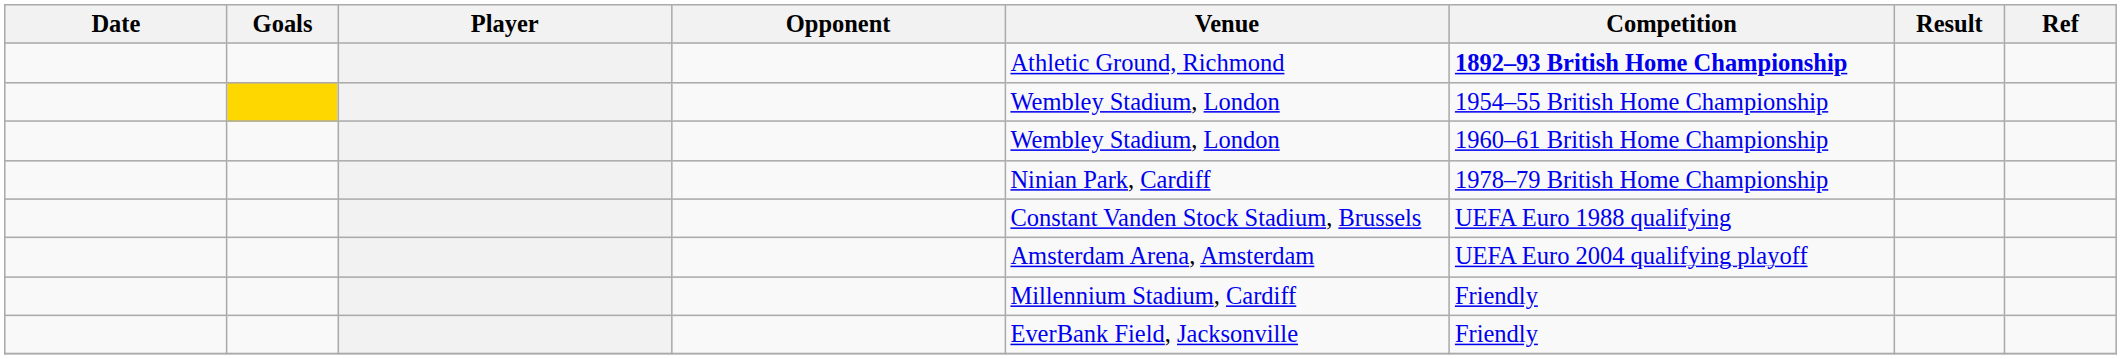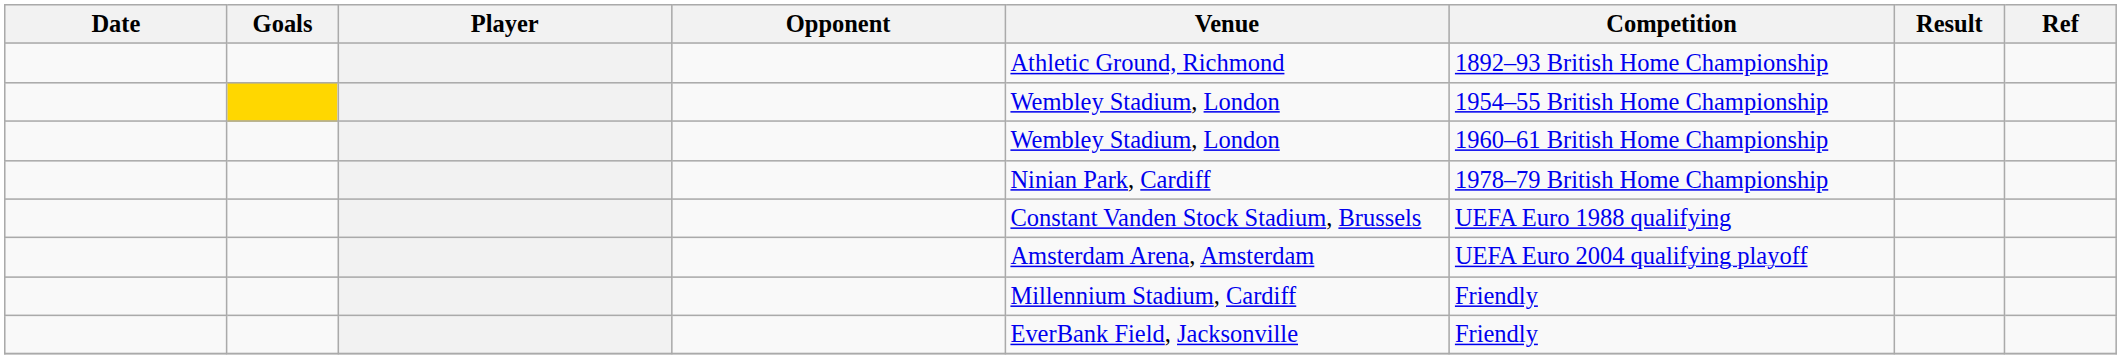(1651, 62) bold -> (1642, 62) normal
